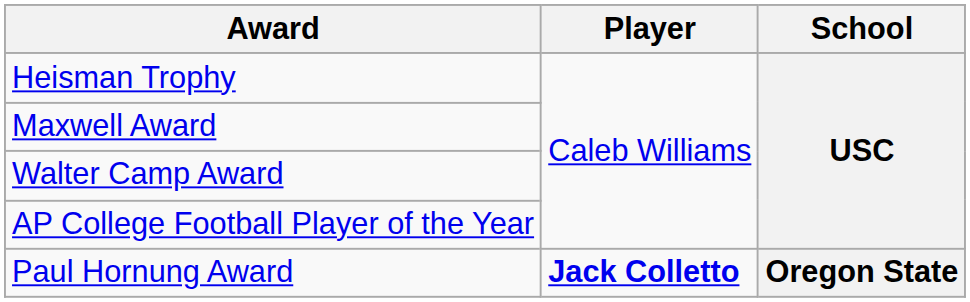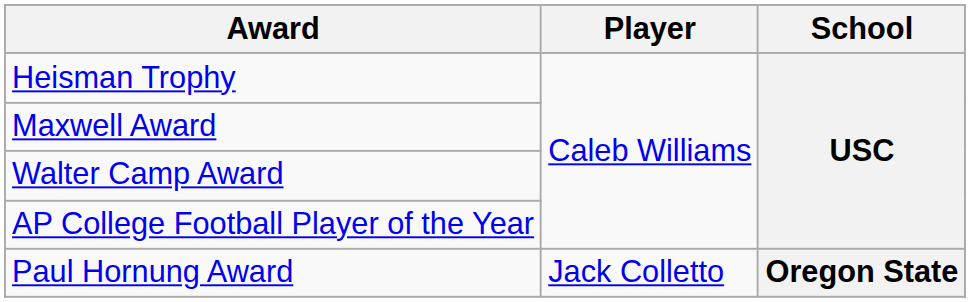(644, 272) bold -> (636, 272) normal
